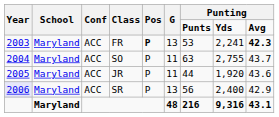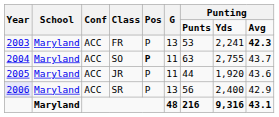(148, 43) bold -> (148, 43) normal
(148, 58) normal -> (148, 58) bold
